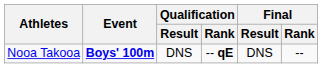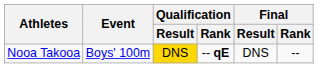(120, 54) bold -> (118, 54) normal
(179, 54) no background -> (175, 54) gold background
